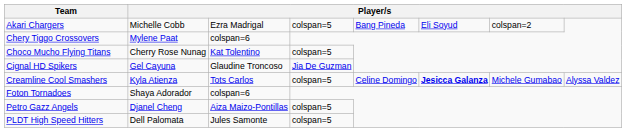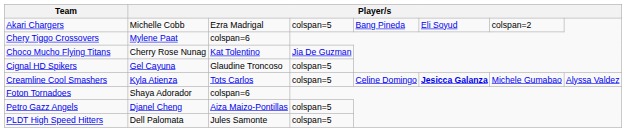(312, 52) colspan=5 -> (322, 52) Jia De Guzman
(322, 66) Jia De Guzman -> (312, 66) colspan=5
